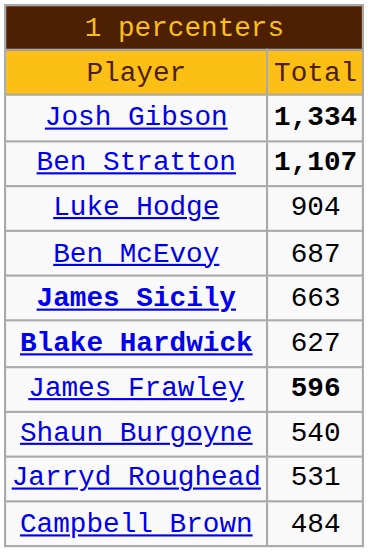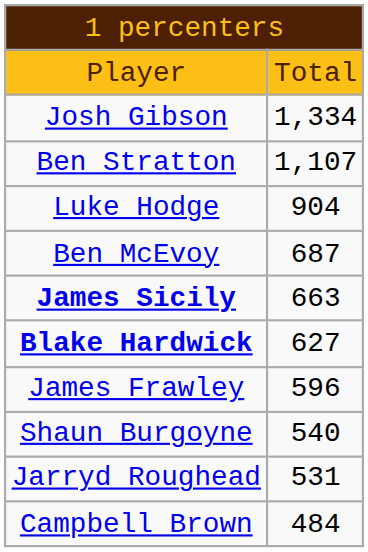(316, 118) bold -> (316, 118) normal
(316, 163) bold -> (316, 163) normal
(316, 389) bold -> (316, 389) normal
